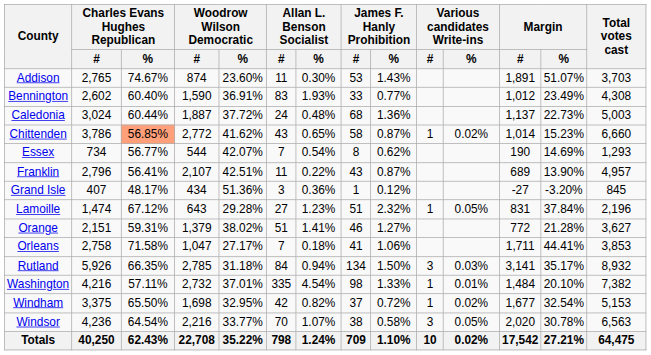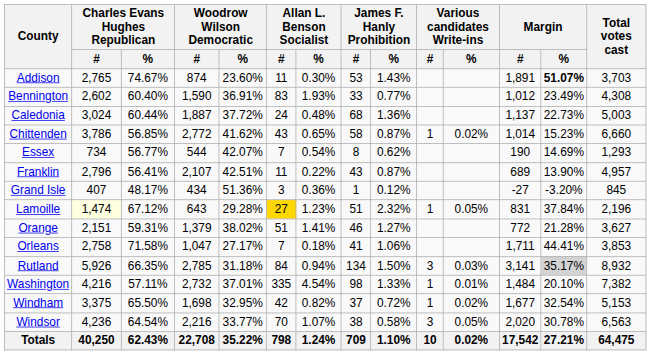(564, 78) normal -> (564, 78) bold
(148, 134) lightsalmon background -> (148, 134) no background
(96, 209) no background -> (96, 209) lightyellow background
(281, 209) no background -> (281, 209) gold background
(564, 265) no background -> (564, 265) lightgrey background
